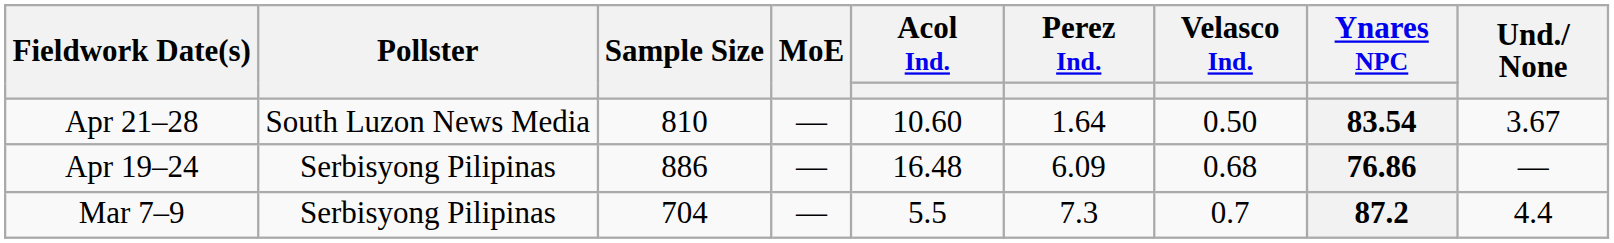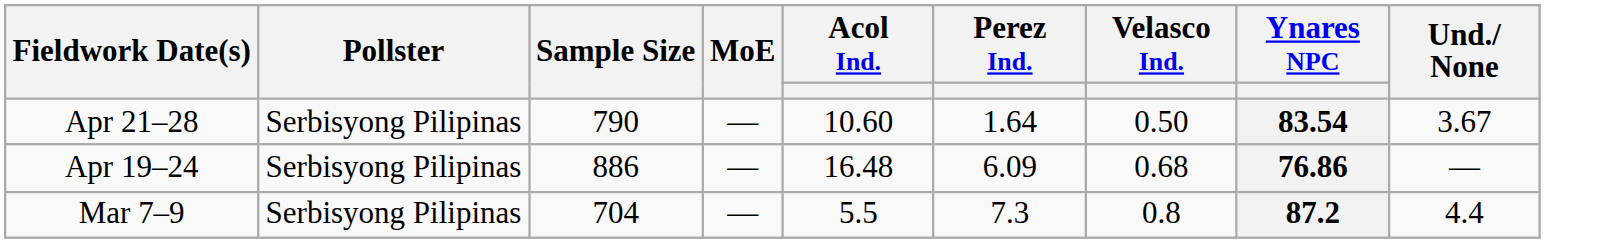(428, 120) South Luzon News Media -> (393, 120) Serbisyong Pilipinas
(684, 120) 810 -> (616, 120) 790
(1230, 213) 0.7 -> (1161, 213) 0.8
